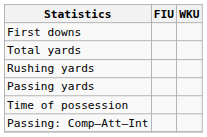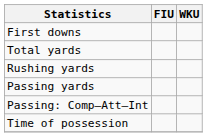rows swapped: (78, 123) <-> (68, 105)
